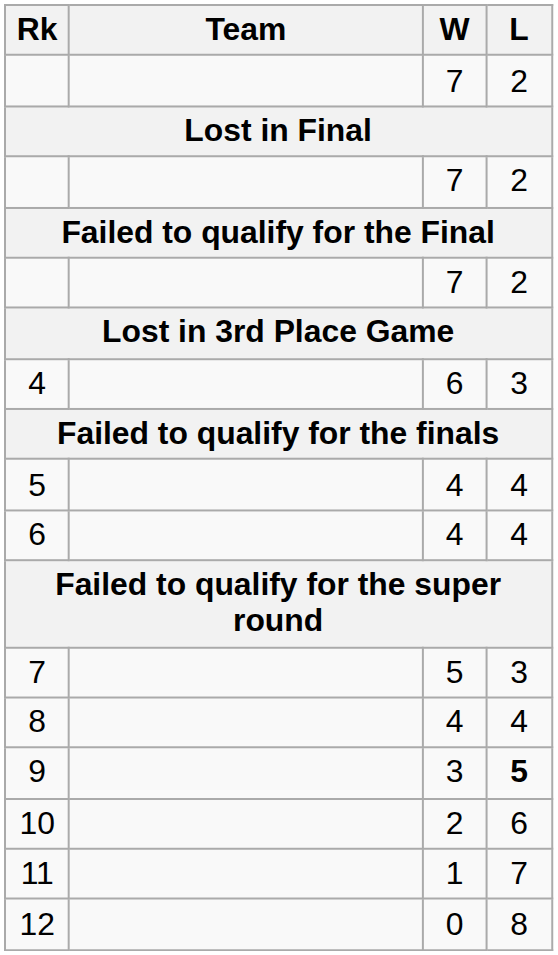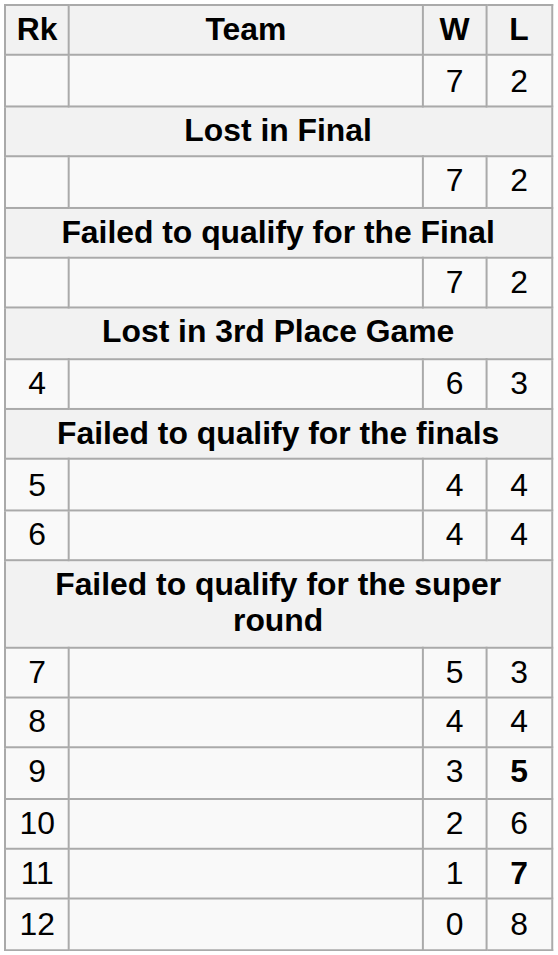(519, 873) normal -> (519, 873) bold
